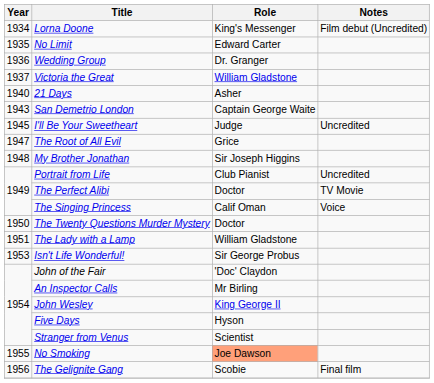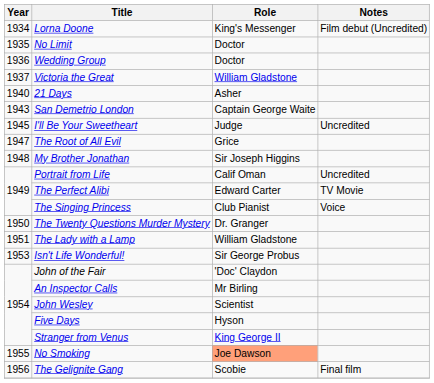(248, 45) Edward Carter -> (230, 45) Doctor
(241, 61) Dr. Granger -> (230, 61) Doctor
(242, 175) Club Pianist -> (240, 175) Calif Oman
(230, 191) Doctor -> (248, 191) Edward Carter
(240, 207) Calif Oman -> (242, 207) Club Pianist
(230, 223) Doctor -> (241, 223) Dr. Granger
(248, 304) King George II -> (234, 304) Scientist
(234, 337) Scientist -> (248, 337) King George II
